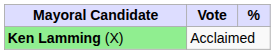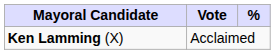(66, 37) lightgreen background -> (66, 37) no background
